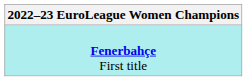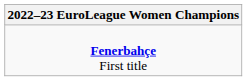(123, 57) paleturquoise background -> (123, 57) no background
